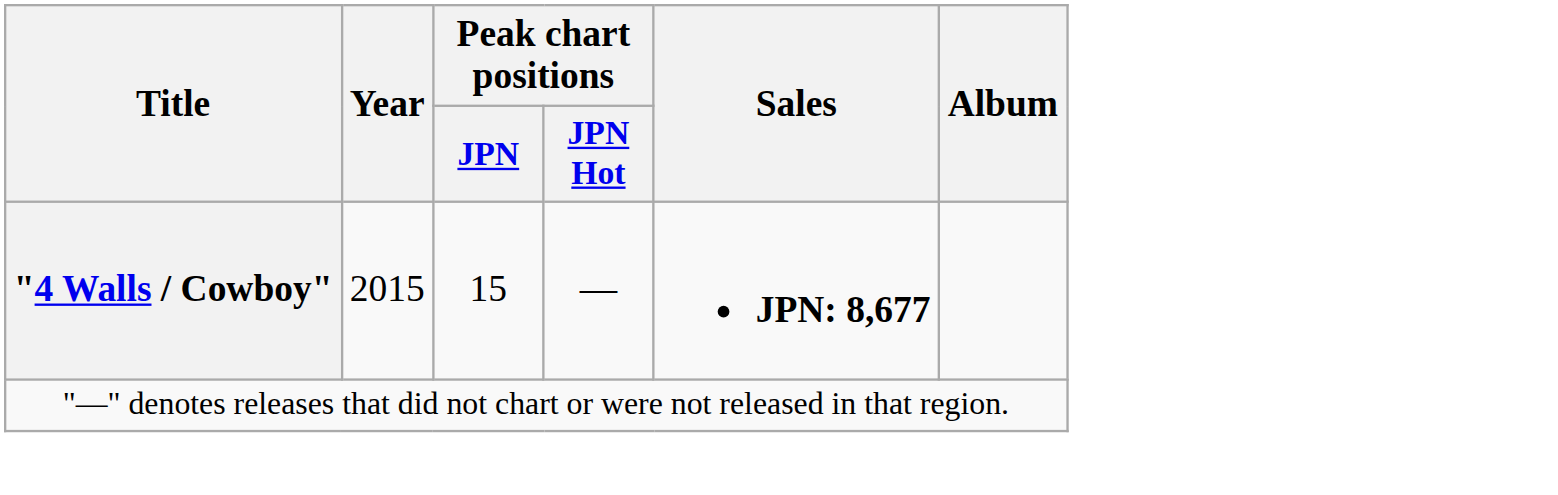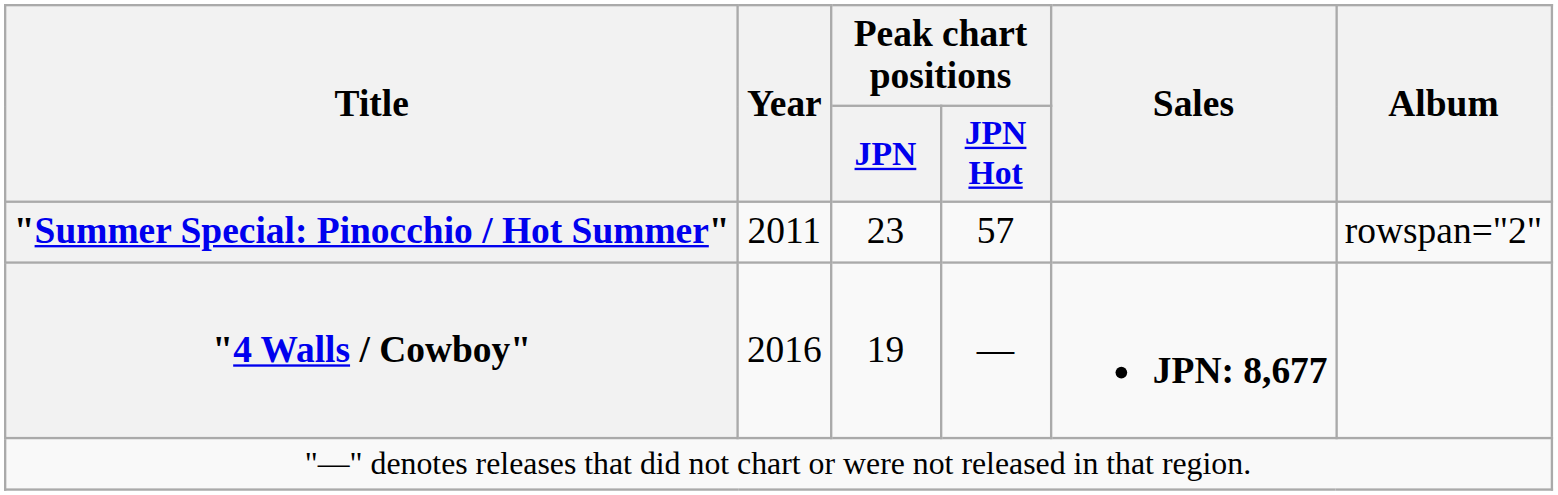+ row: (372, 231)
(387, 289) 2015 -> (784, 348) 2016
(488, 289) 15 -> (885, 348) 19
